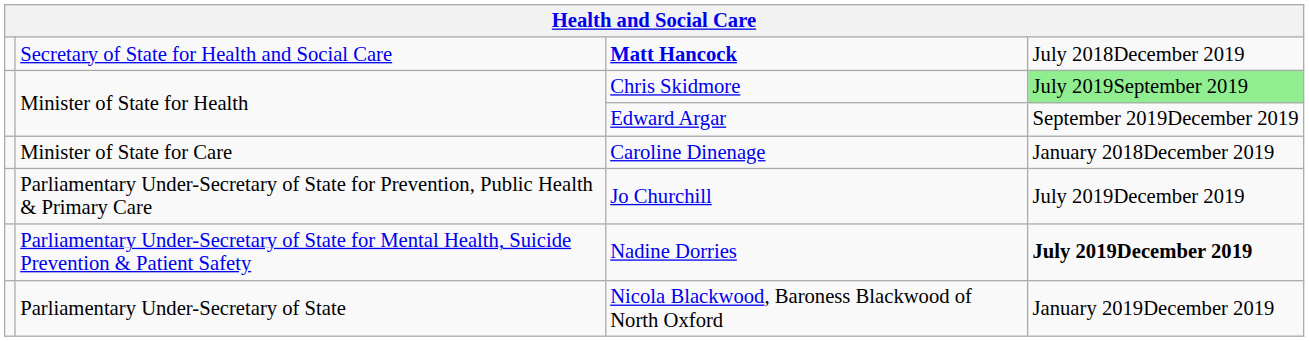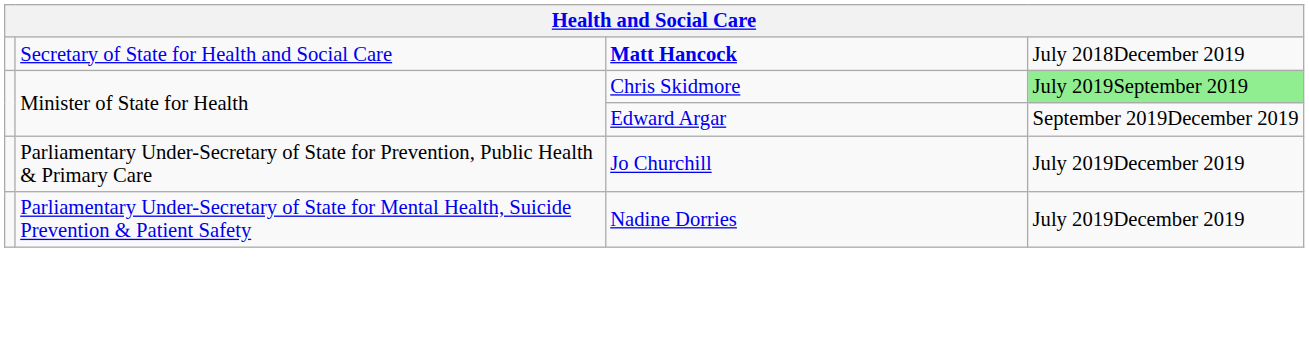- row: (688, 151)
(1142, 252) bold -> (1139, 219) normal
- row: (791, 308)
